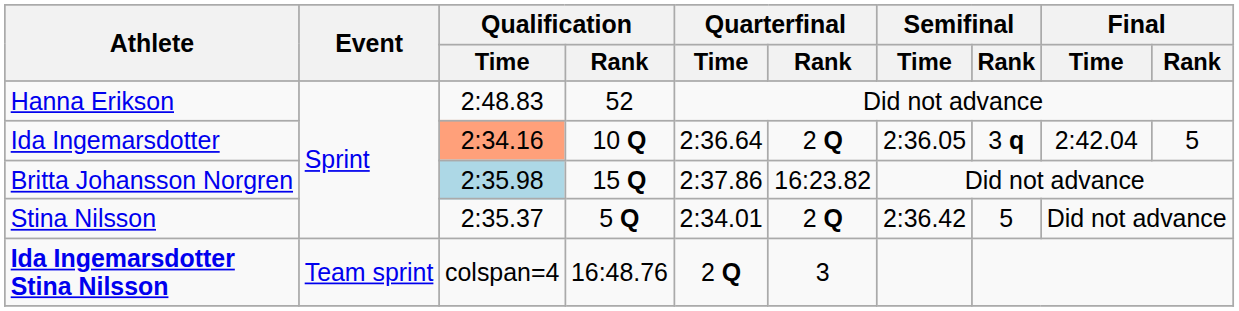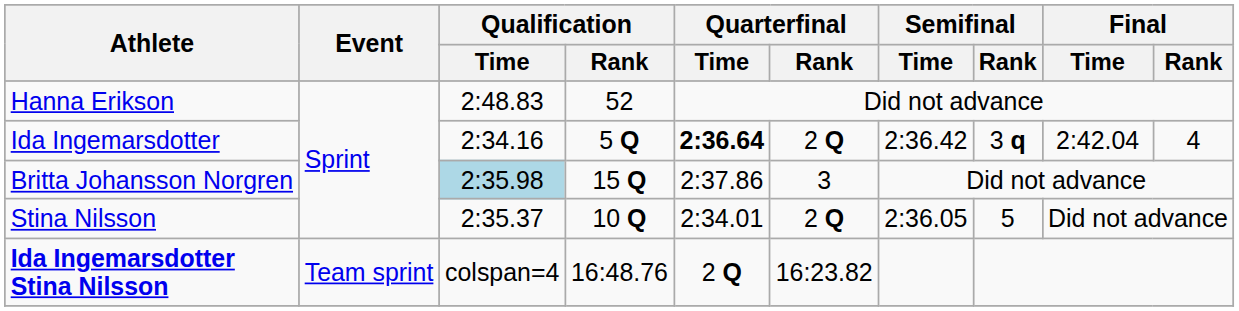(502, 141) lightsalmon background -> (502, 141) no background
(619, 141) 10 Q -> (619, 141) 5 Q
(721, 141) normal -> (722, 141) bold
(924, 141) 2:36.05 -> (926, 141) 2:36.42
(1192, 141) 5 -> (1193, 141) 4
(823, 180) 16:23.82 -> (824, 180) 3
(619, 220) 5 Q -> (619, 220) 10 Q
(924, 220) 2:36.42 -> (926, 220) 2:36.05
(823, 273) 3 -> (824, 273) 16:23.82
